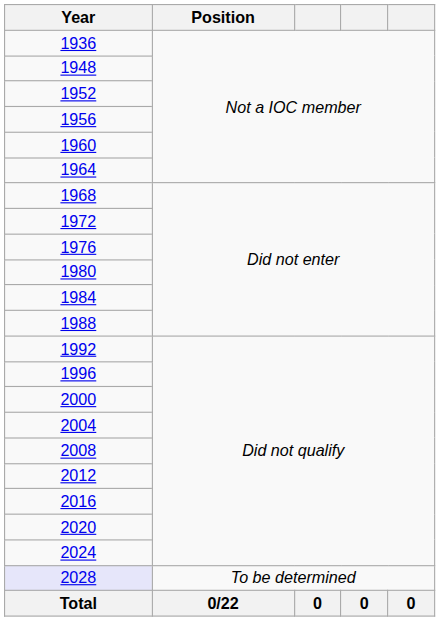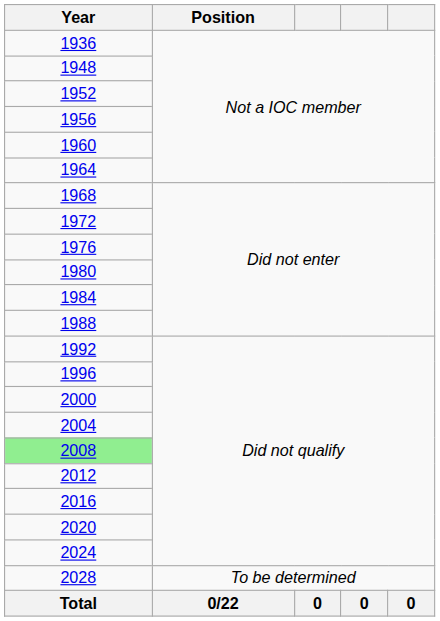(78, 451) no background -> (78, 451) lightgreen background
(78, 578) lavender background -> (78, 578) no background
